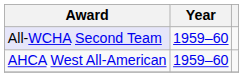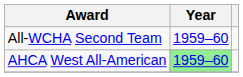(85, 38) lavender background -> (85, 38) no background
(201, 60) no background -> (201, 60) lightgreen background
